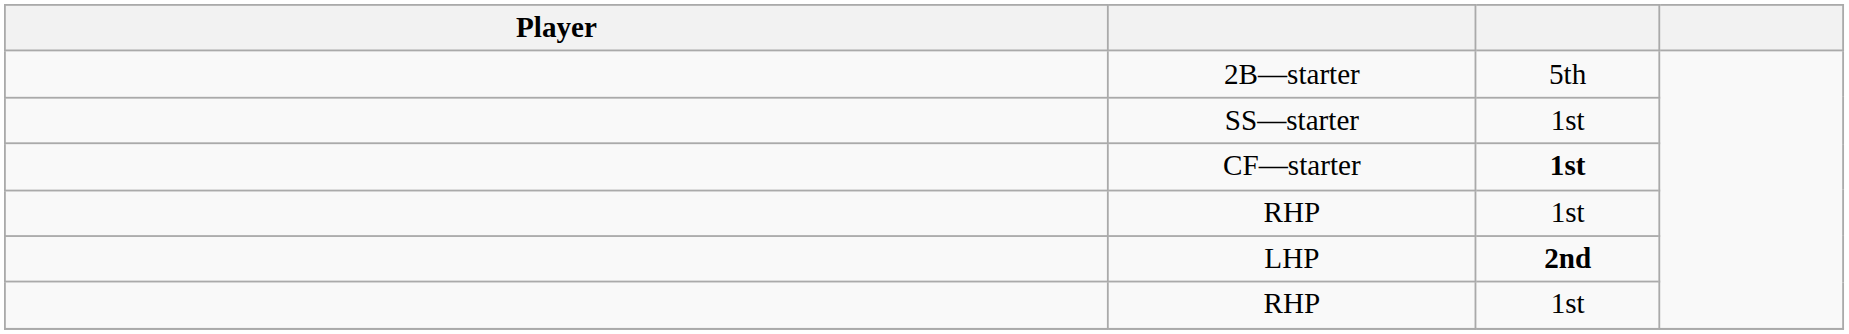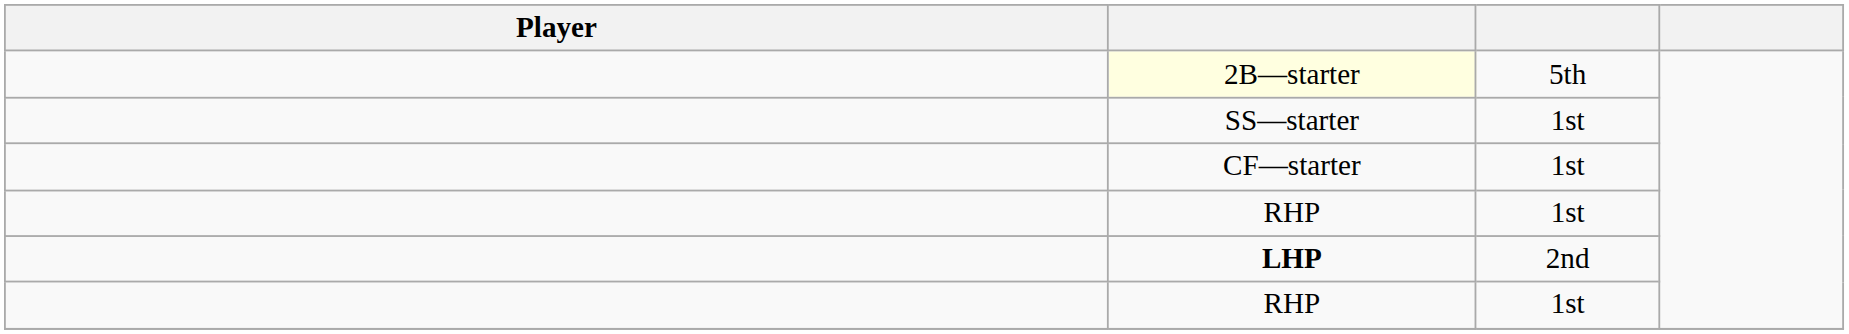(1292, 73) no background -> (1292, 73) lightyellow background
(1568, 166) bold -> (1568, 166) normal
(1292, 258) normal -> (1292, 258) bold
(1568, 258) bold -> (1568, 258) normal
